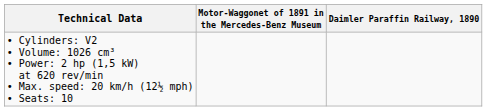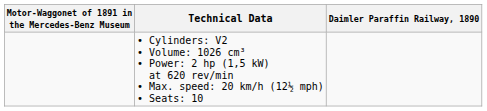columns swapped: (261, 19) <-> (100, 18)
